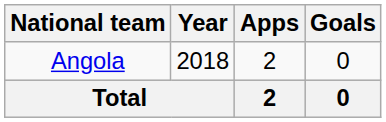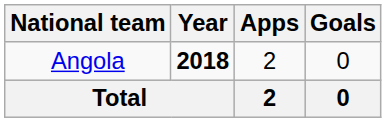(203, 60) normal -> (203, 60) bold
